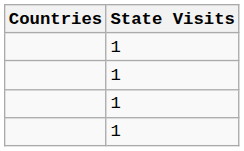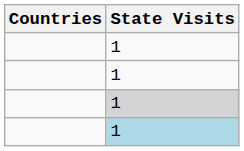(116, 103) no background -> (116, 103) lightgrey background
(116, 131) no background -> (116, 131) lightblue background
